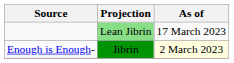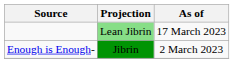(191, 49) lightyellow background -> (191, 49) no background
